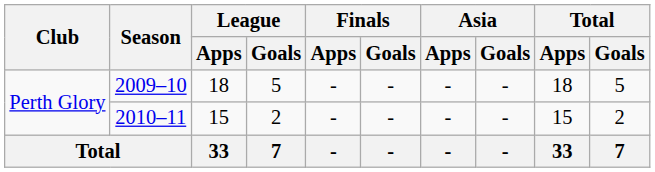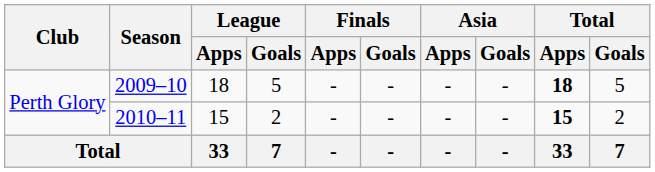(562, 85) normal -> (562, 85) bold
(562, 118) normal -> (562, 118) bold
